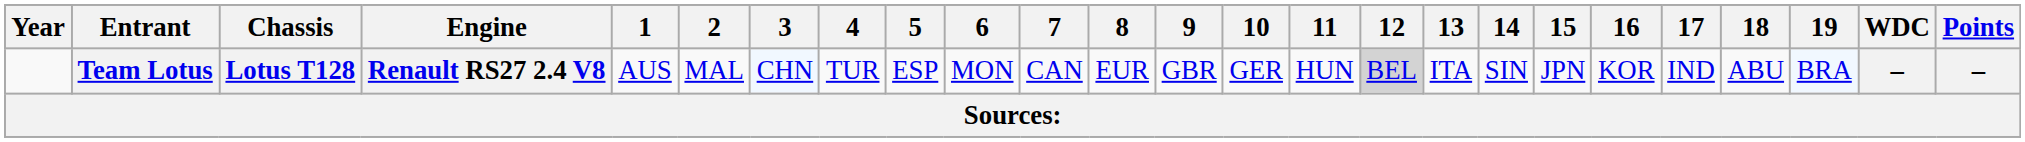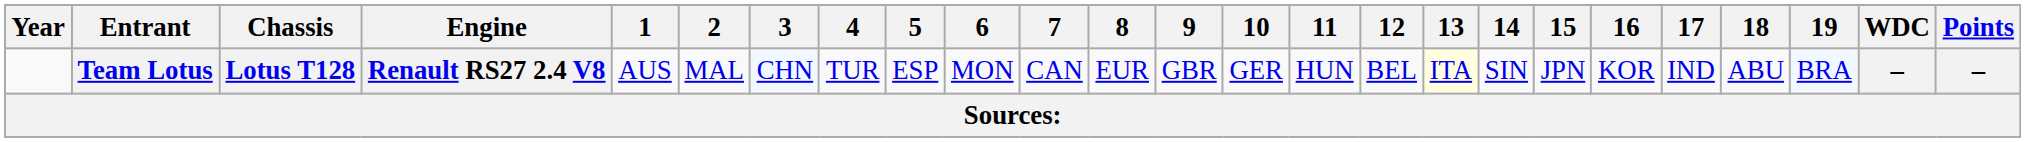(1392, 70) lightgrey background -> (1392, 70) no background
(1451, 70) no background -> (1451, 70) lightyellow background
